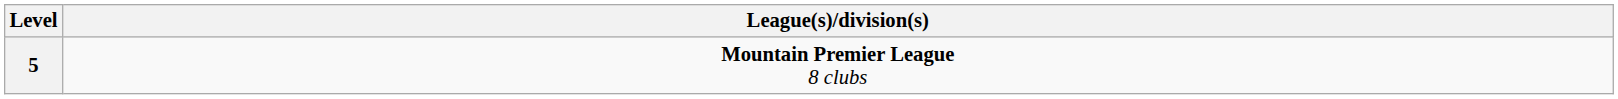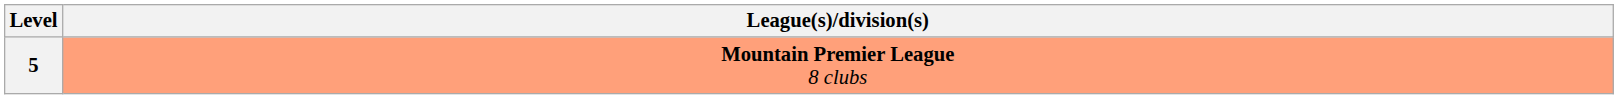(838, 65) no background -> (838, 65) lightsalmon background
